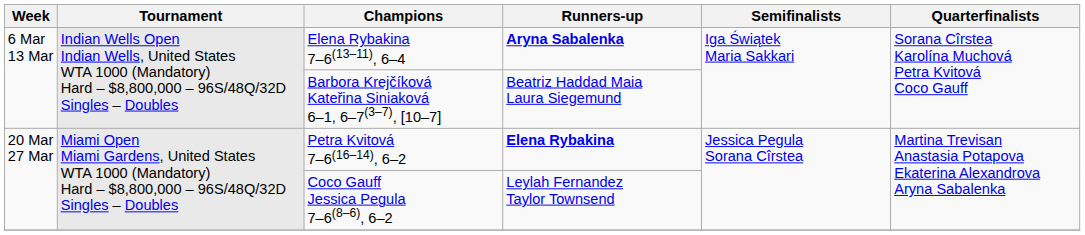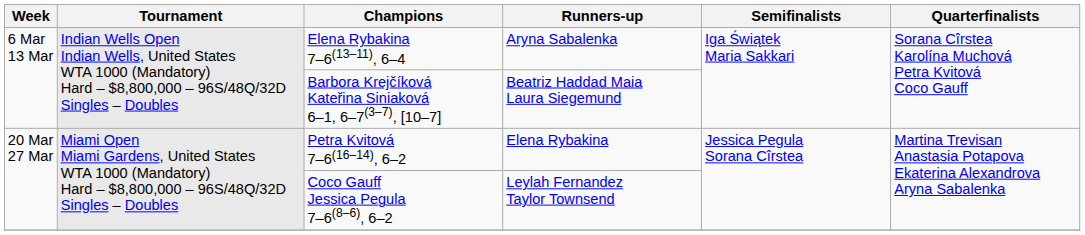(565, 39) bold -> (562, 39) normal
(560, 140) bold -> (557, 140) normal
